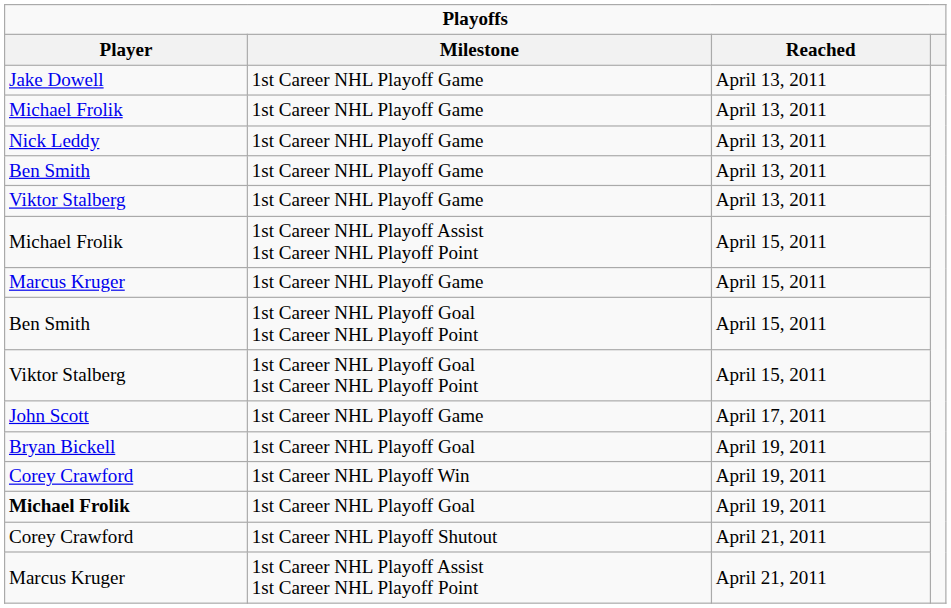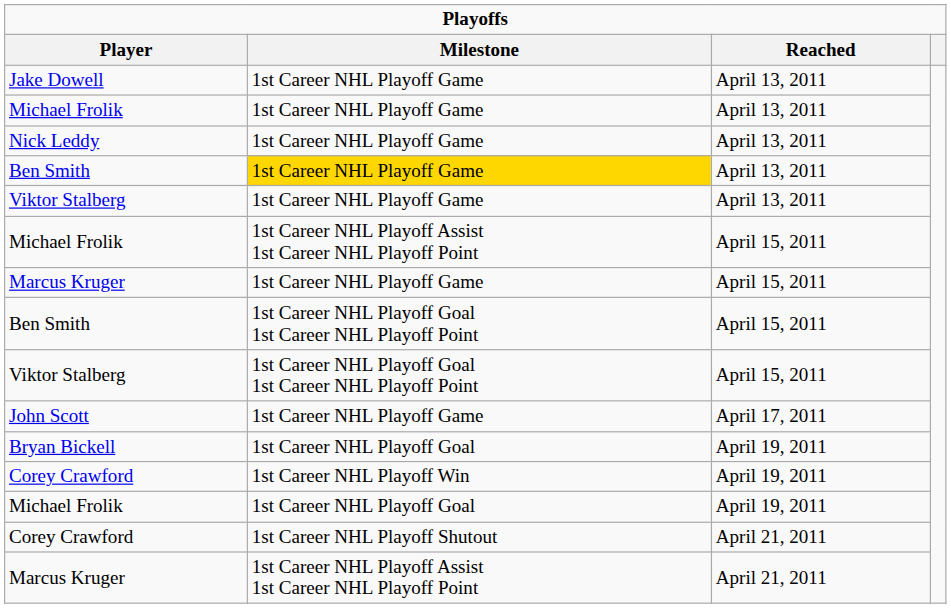(368, 170) no background -> (368, 170) gold background
(69, 506) bold -> (66, 506) normal
